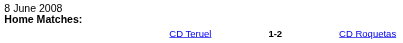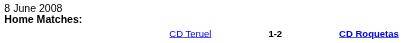(368, 33) normal -> (369, 33) bold
